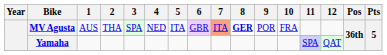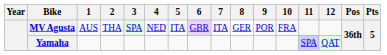(221, 28) lightsalmon background -> (221, 28) no background
(243, 28) bold -> (242, 28) normal
